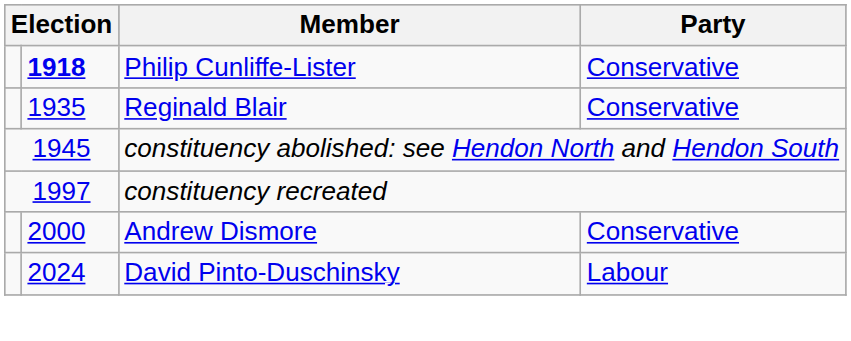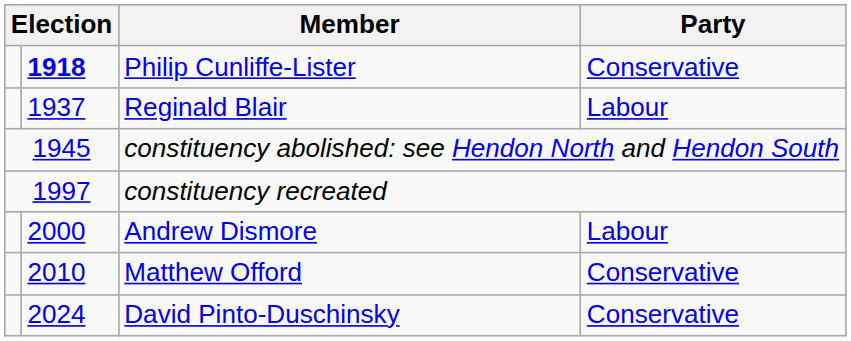(56, 107) 1935 -> (56, 107) 1937
(663, 107) Conservative -> (627, 107) Labour
(663, 231) Conservative -> (627, 231) Labour
+ row: (213, 273)
(627, 273) Labour -> (663, 314) Conservative
